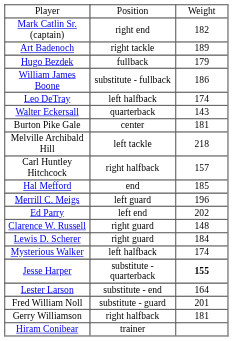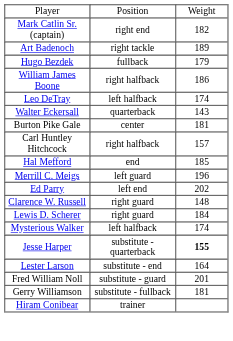(133, 80) substitute - fullback -> (133, 80) right halfback
- row: (47, 144)
(133, 316) right halfback -> (133, 292) substitute - fullback
